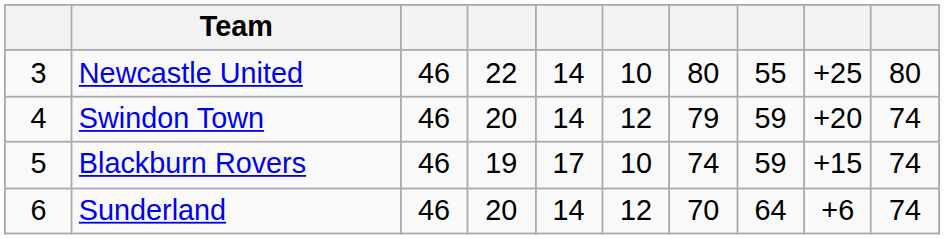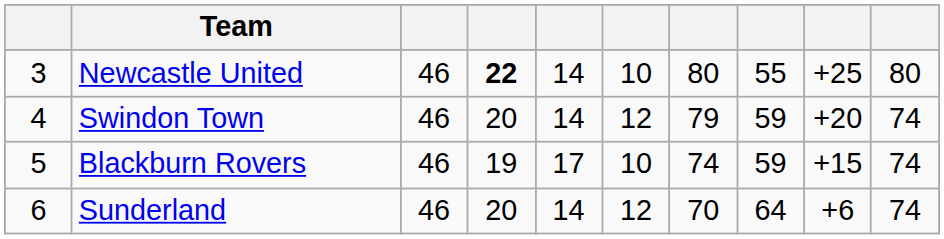(501, 73) normal -> (501, 73) bold
